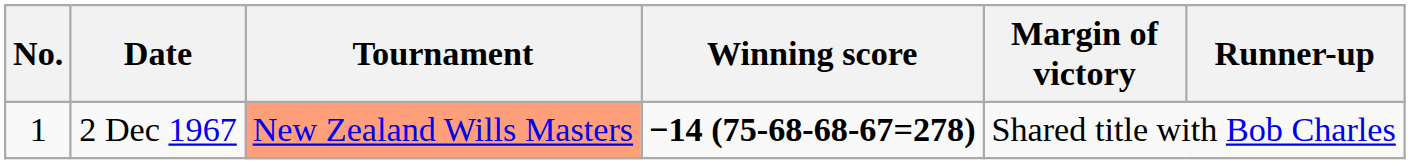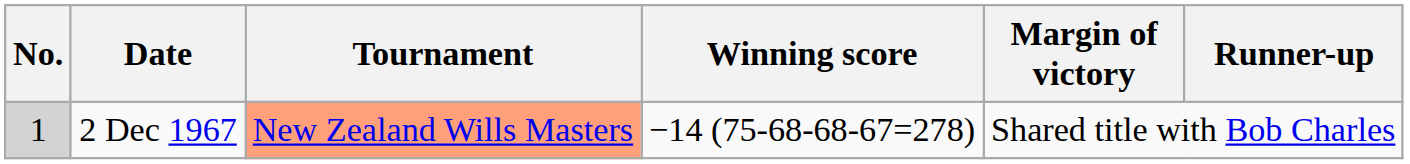(38, 129) no background -> (38, 129) lightgrey background
(812, 129) bold -> (812, 129) normal
